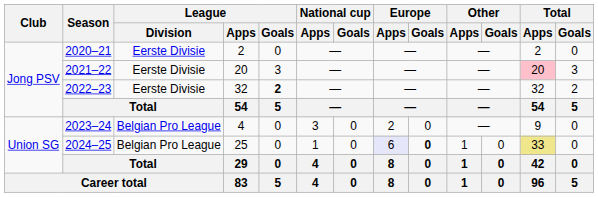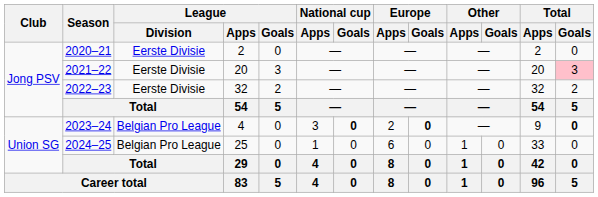(538, 70) pink background -> (538, 70) no background
(575, 70) no background -> (575, 70) pink background
(278, 88) bold -> (278, 88) normal
(353, 126) normal -> (353, 126) bold
(428, 126) normal -> (428, 126) bold
(575, 126) normal -> (575, 126) bold
(391, 145) lavender background -> (391, 145) no background
(428, 145) bold -> (428, 145) normal
(538, 145) khaki background -> (538, 145) no background
